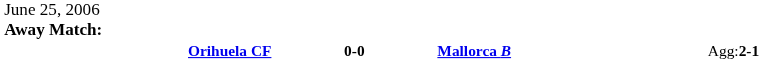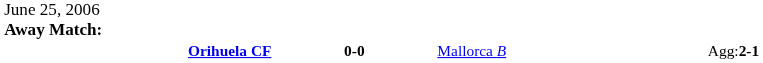(474, 51) bold -> (472, 51) normal
